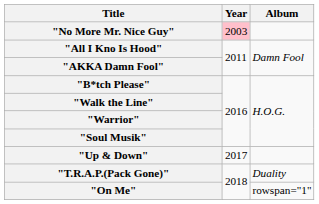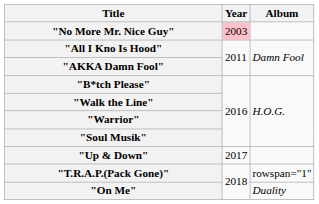(269, 173) Duality -> (282, 173) rowspan="1"
(282, 191) rowspan="1" -> (269, 191) Duality
